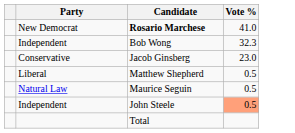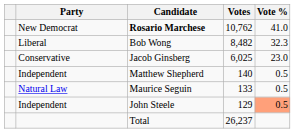+ column: (239, 12)
(42, 43) Independent -> (32, 43) Liberal
(32, 74) Liberal -> (42, 74) Independent
